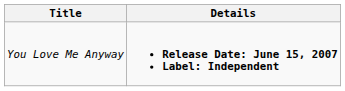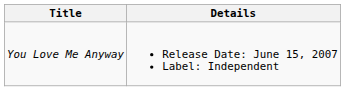(233, 60) bold -> (233, 60) normal
